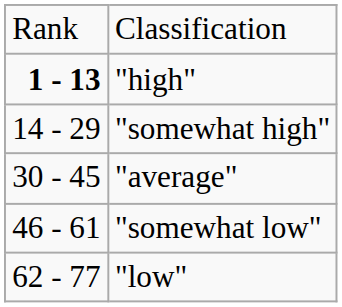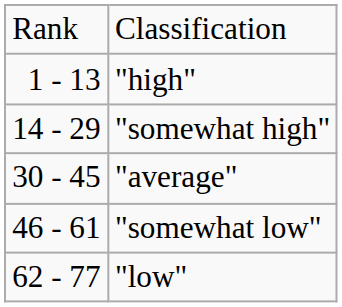(56, 78) bold -> (56, 78) normal
